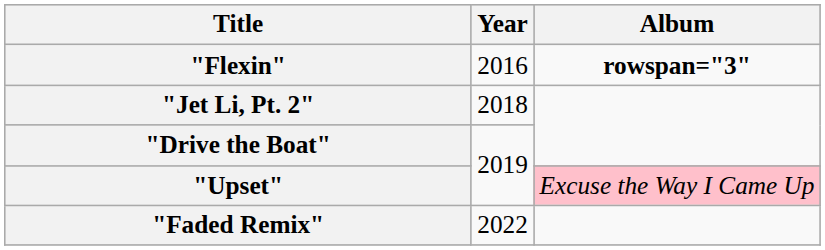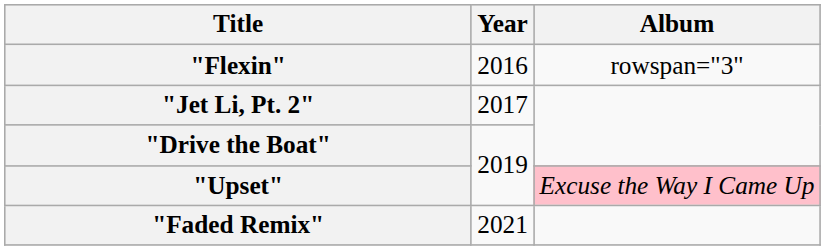(677, 64) bold -> (677, 64) normal
(503, 104) 2018 -> (503, 104) 2017
(503, 225) 2022 -> (503, 225) 2021
